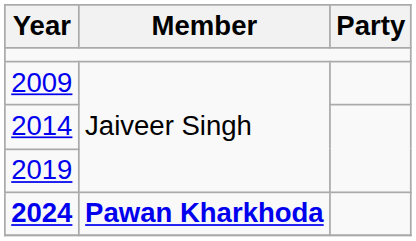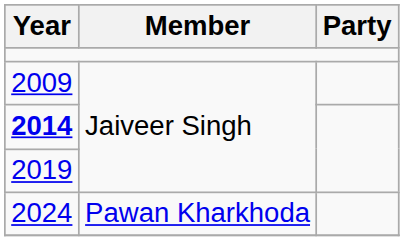(42, 126) normal -> (42, 126) bold
(42, 213) bold -> (42, 213) normal
(204, 213) bold -> (198, 213) normal
